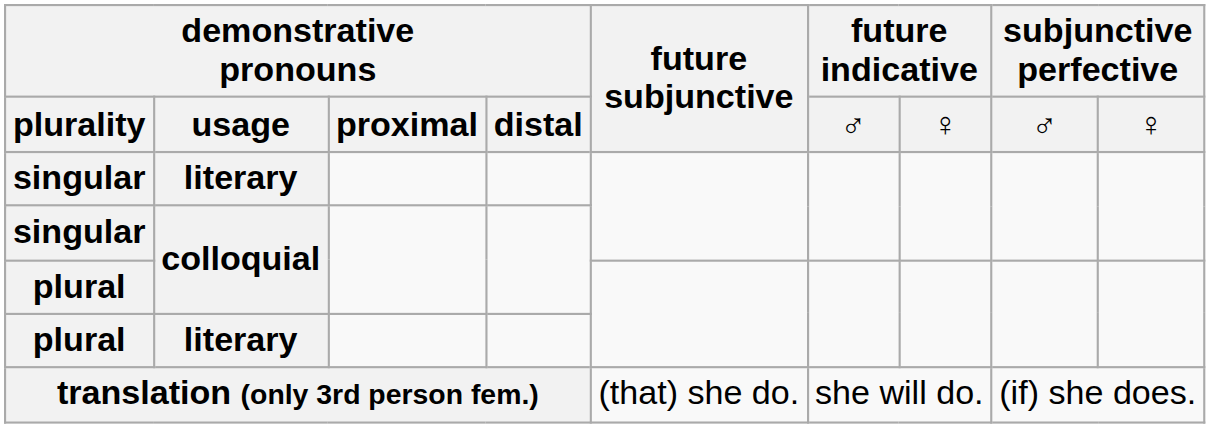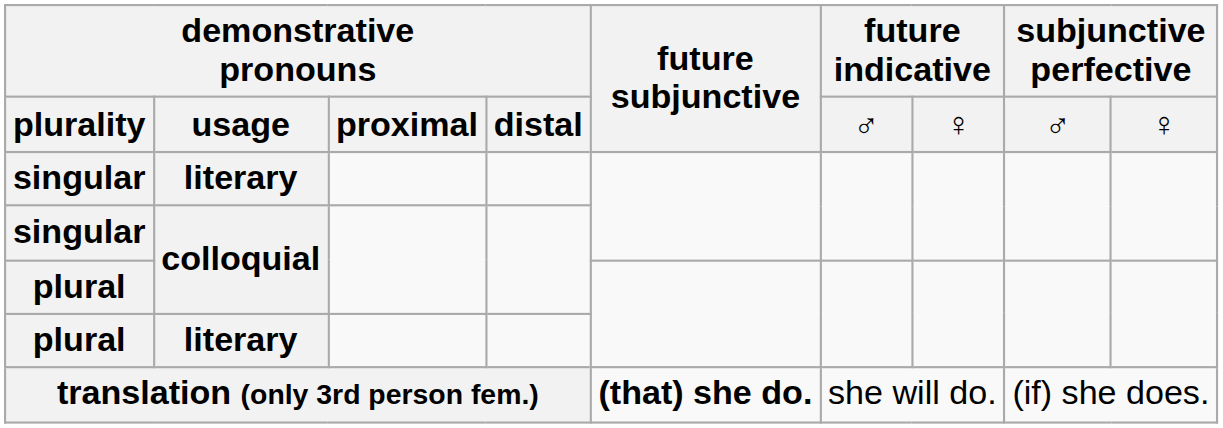(699, 394) normal -> (705, 394) bold
